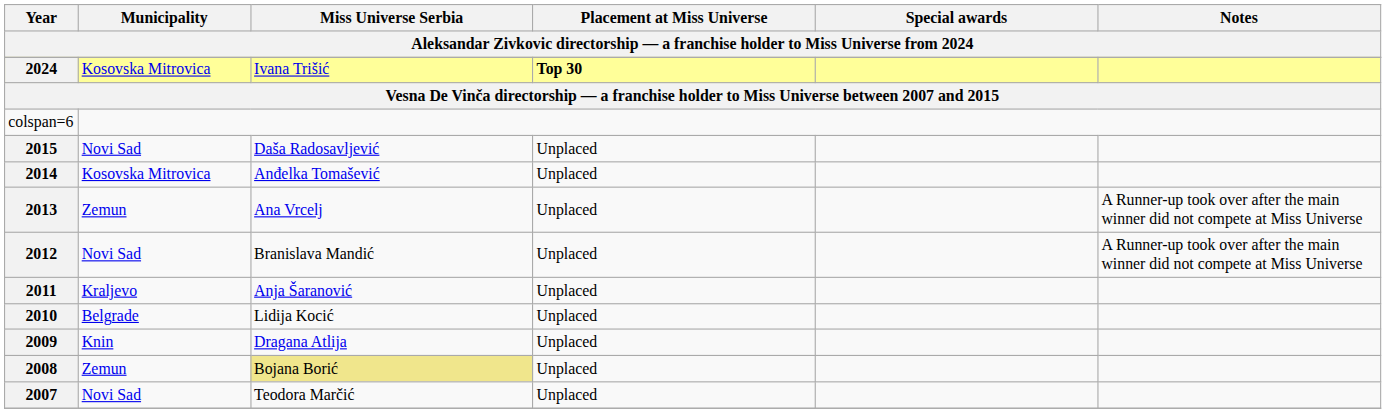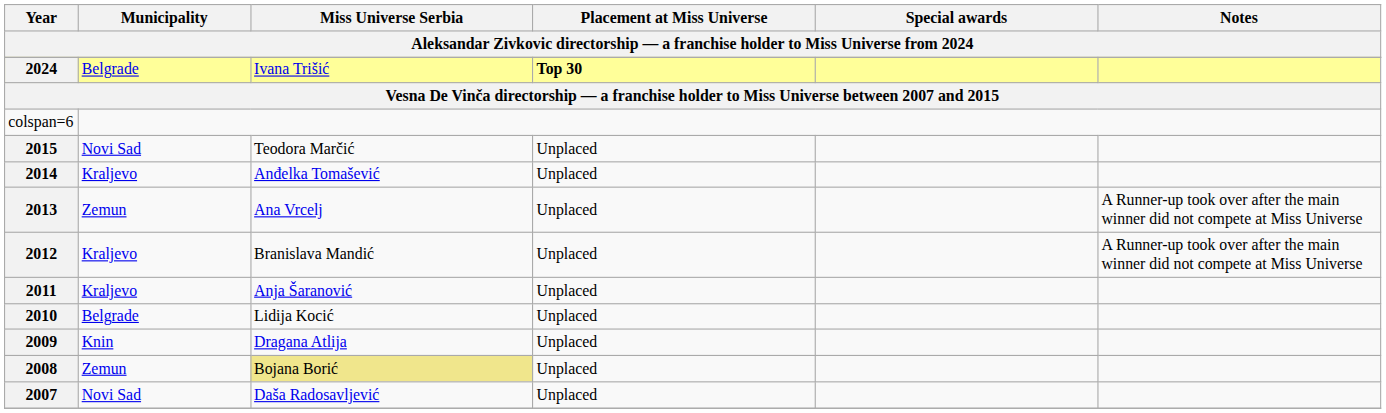(146, 70) Kosovska Mitrovica -> (110, 70) Belgrade
(317, 148) Daša Radosavljević -> (304, 148) Teodora Marčić
(146, 174) Kosovska Mitrovica -> (109, 174) Kraljevo
(111, 255) Novi Sad -> (109, 255) Kraljevo
(304, 394) Teodora Marčić -> (317, 394) Daša Radosavljević
